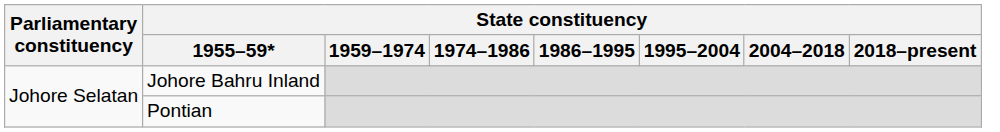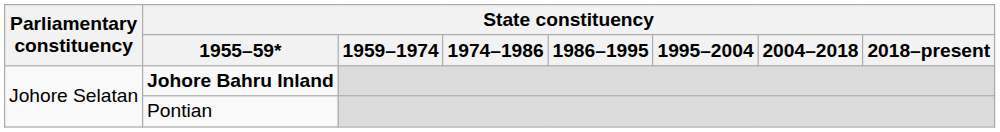(234, 80) normal -> (240, 80) bold
